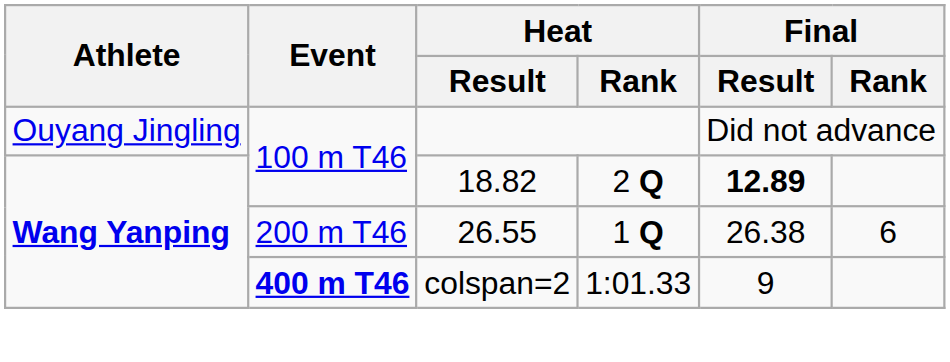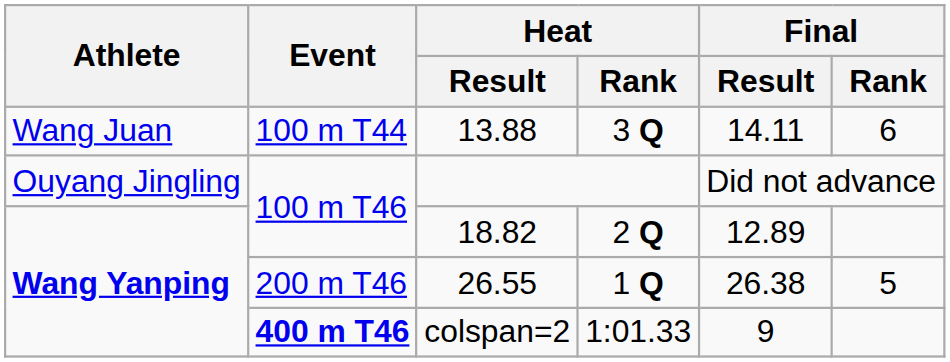+ row: (497, 131)
(766, 181) bold -> (766, 232) normal
(888, 232) 6 -> (888, 282) 5
